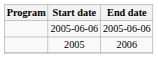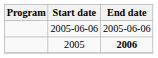(127, 45) normal -> (127, 45) bold
